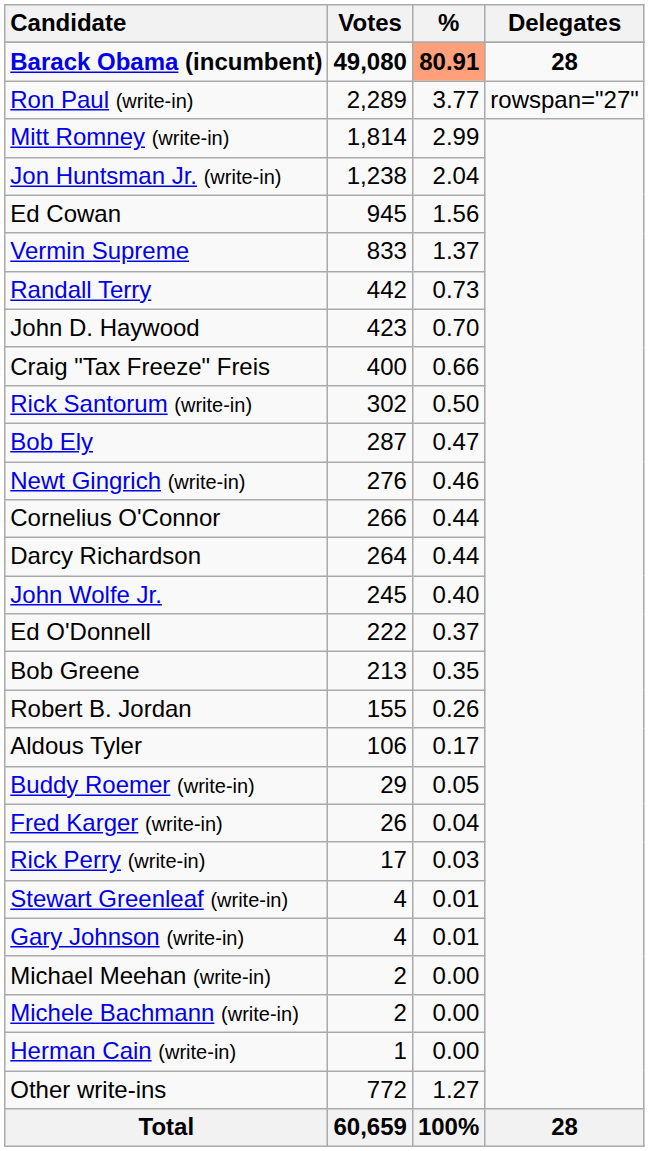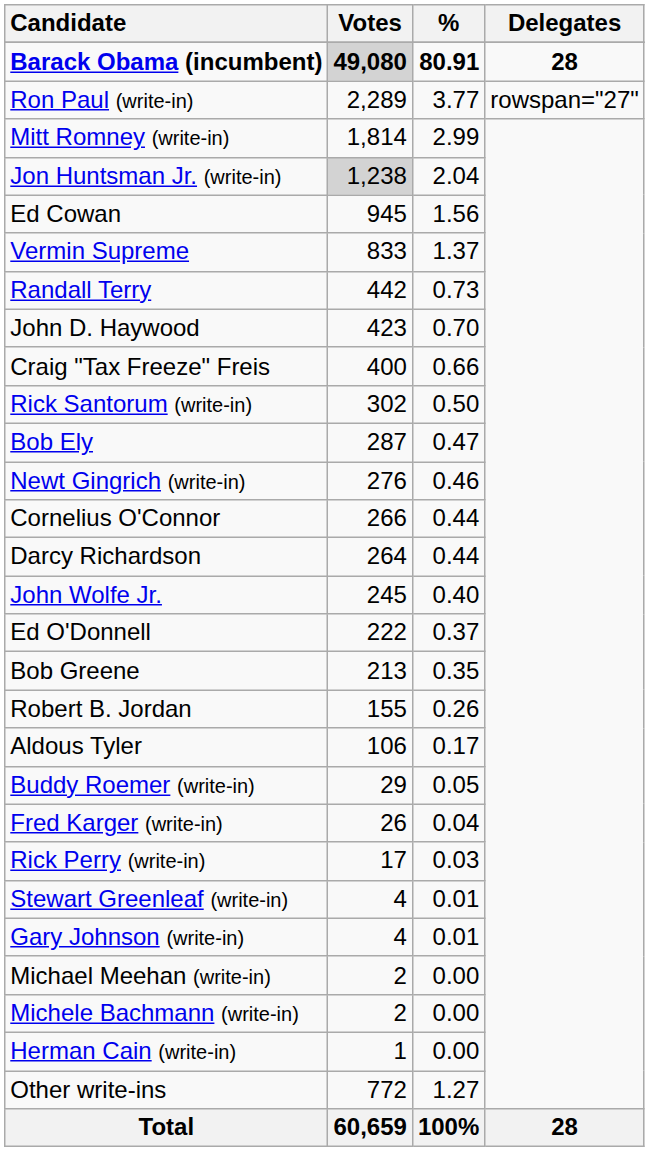(370, 61) no background -> (370, 61) lightgrey background
(449, 61) lightsalmon background -> (449, 61) no background
(377, 175) no background -> (377, 175) lightgrey background
